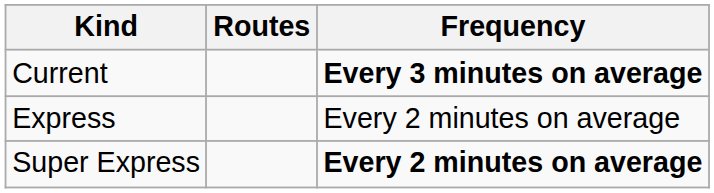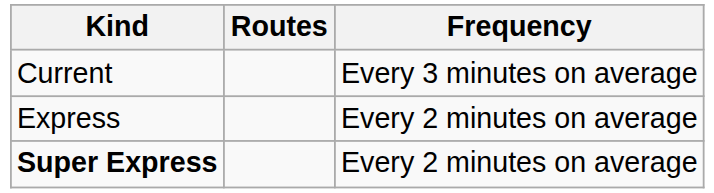(513, 72) bold -> (519, 72) normal
(106, 163) normal -> (117, 163) bold
(513, 163) bold -> (519, 163) normal
